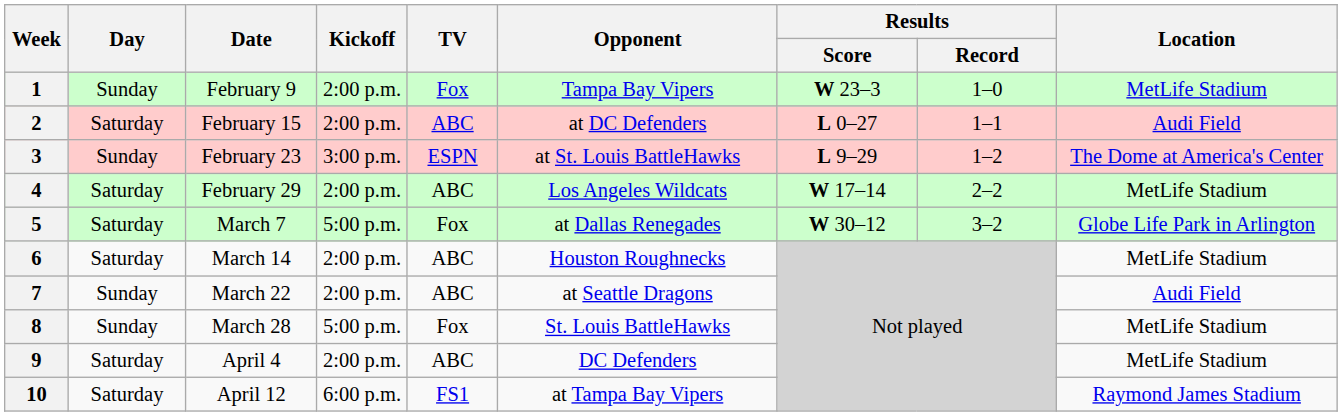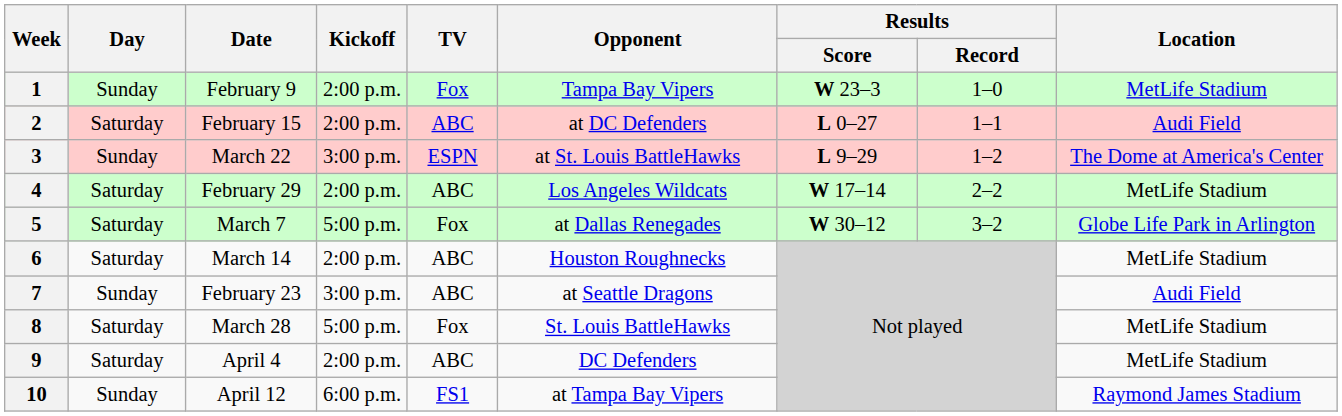(251, 156) February 23 -> (251, 156) March 22
(251, 292) March 22 -> (251, 292) February 23
(362, 292) 2:00 p.m. -> (362, 292) 3:00 p.m.
(127, 326) Sunday -> (127, 326) Saturday
(127, 393) Saturday -> (127, 393) Sunday
